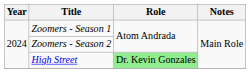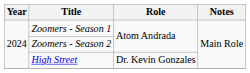(156, 60) lightgreen background -> (156, 60) no background
